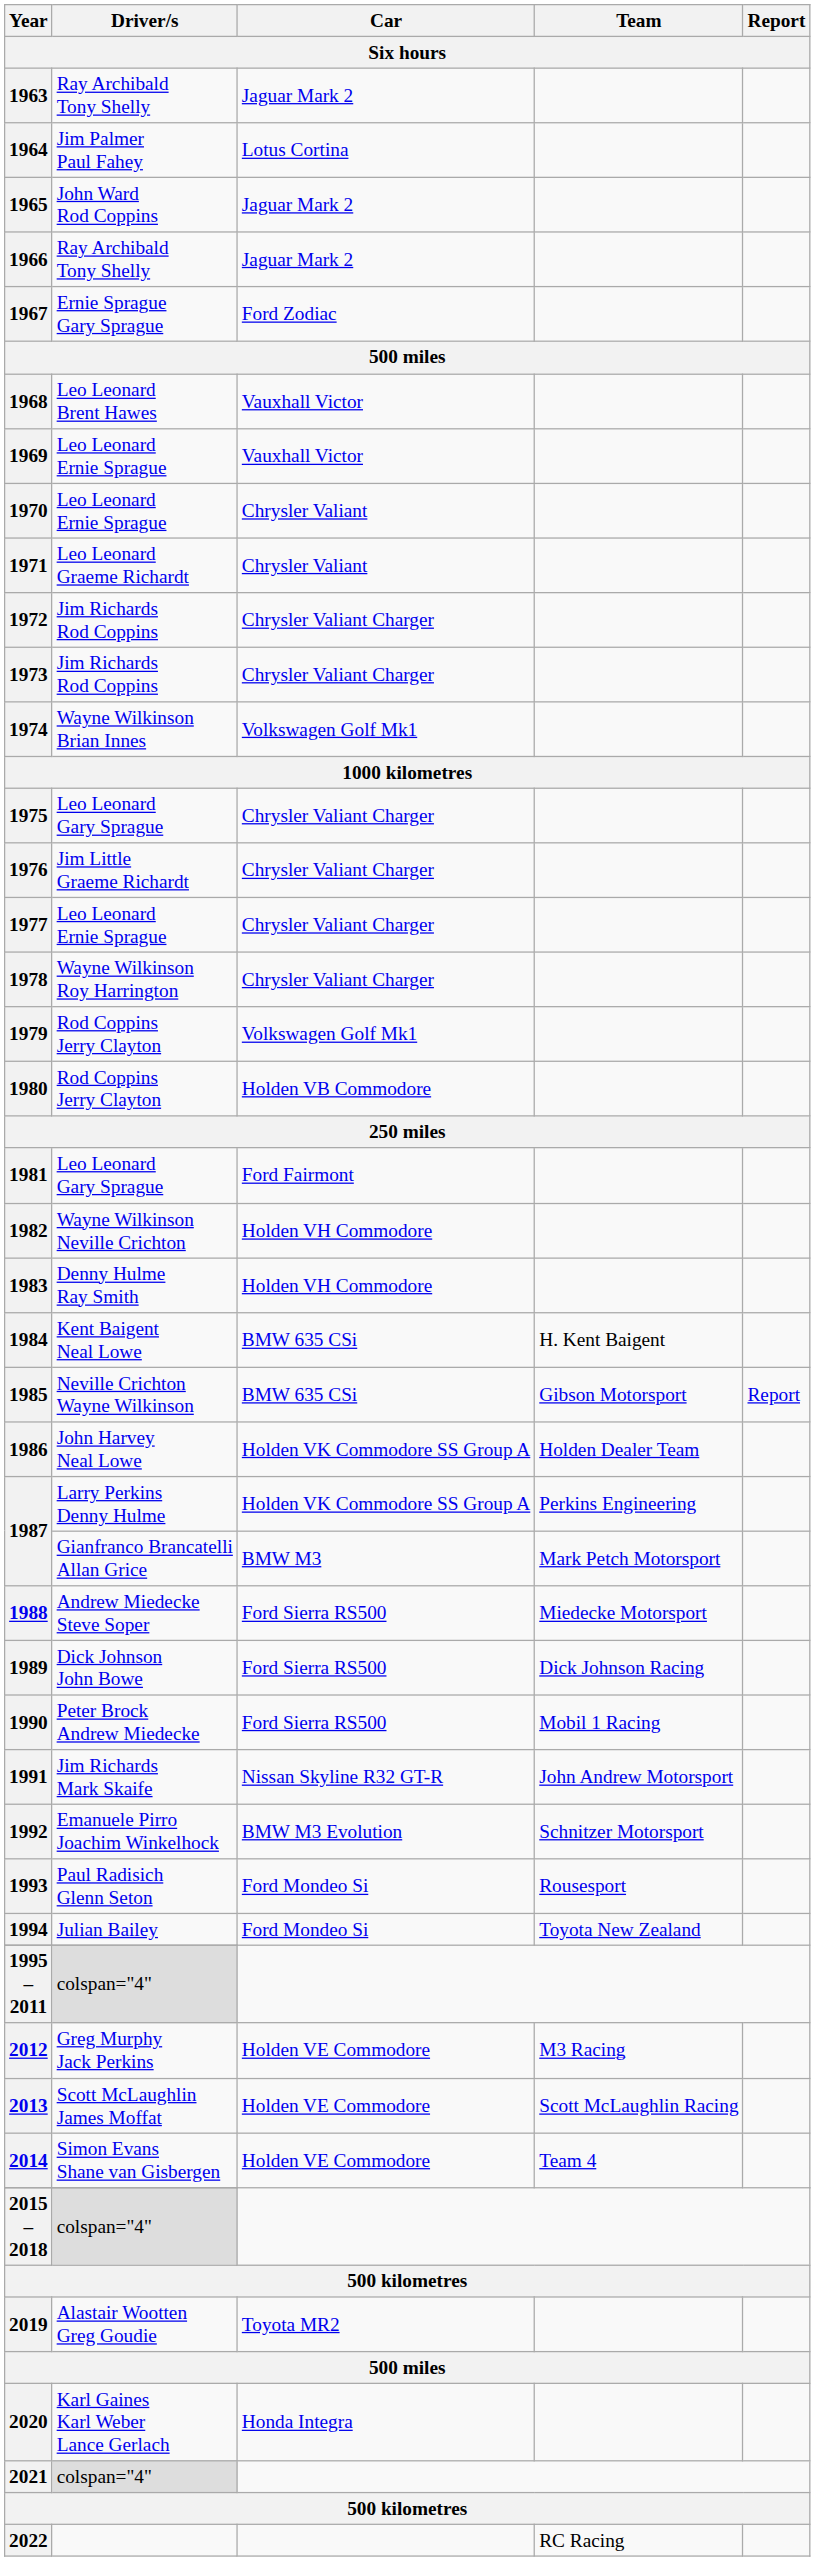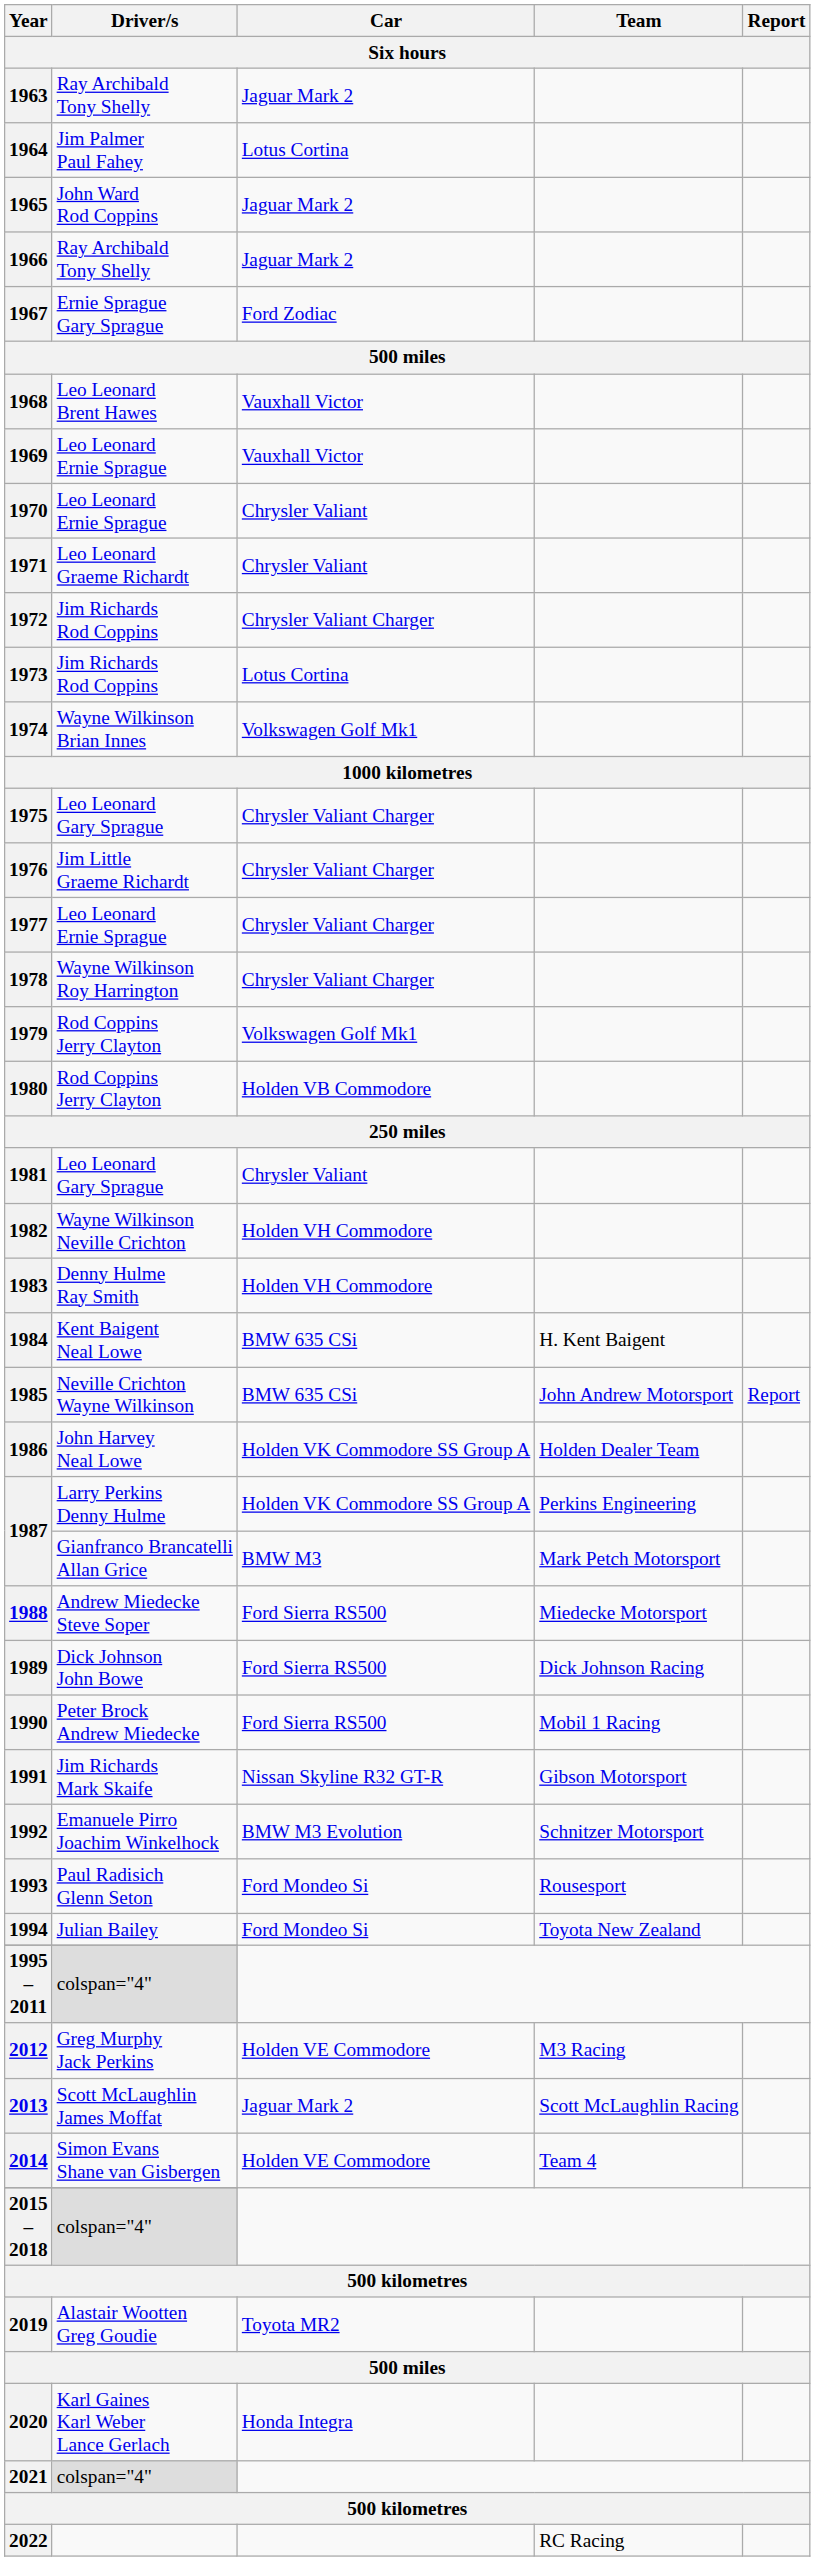(338, 674) Chrysler Valiant Charger -> (295, 674) Lotus Cortina
(298, 1175) Ford Fairmont -> (305, 1175) Chrysler Valiant
(613, 1394) Gibson Motorsport -> (636, 1394) John Andrew Motorsport
(636, 1777) John Andrew Motorsport -> (613, 1777) Gibson Motorsport
(336, 2105) Holden VE Commodore -> (298, 2105) Jaguar Mark 2
